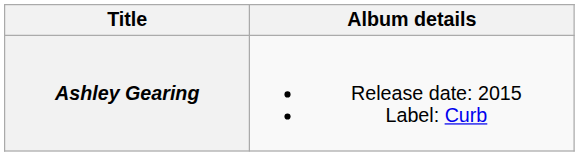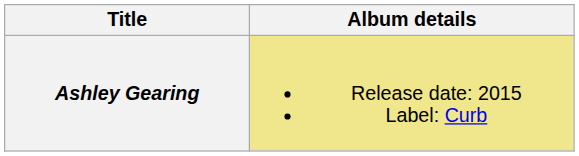(412, 104) no background -> (412, 104) khaki background
